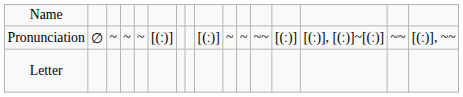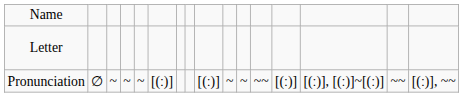rows swapped: (46, 70) <-> (46, 37)
